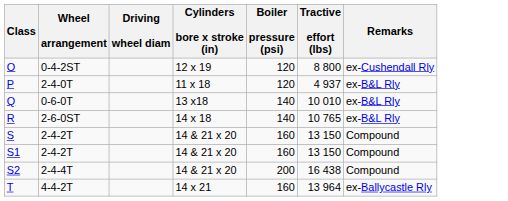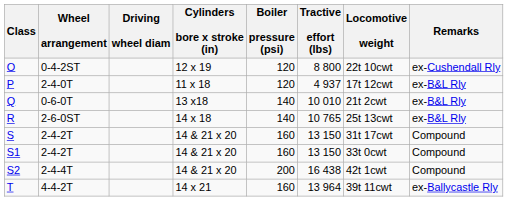+ column: (376, 31)
